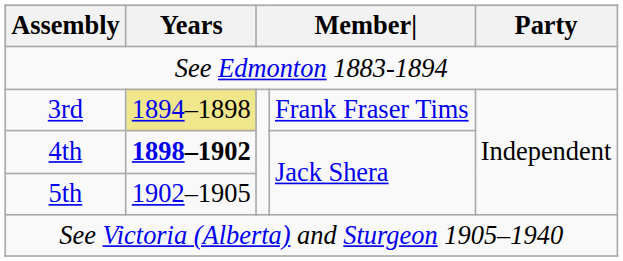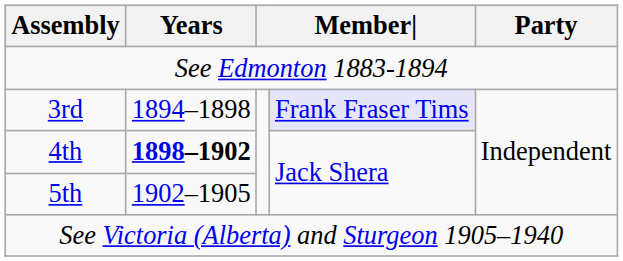(191, 109) khaki background -> (191, 109) no background
(372, 109) no background -> (372, 109) lavender background
